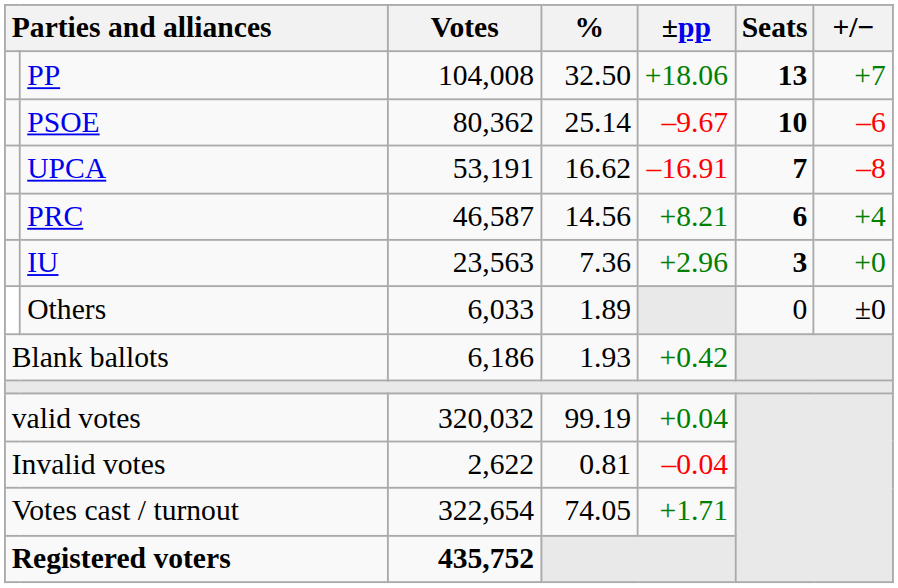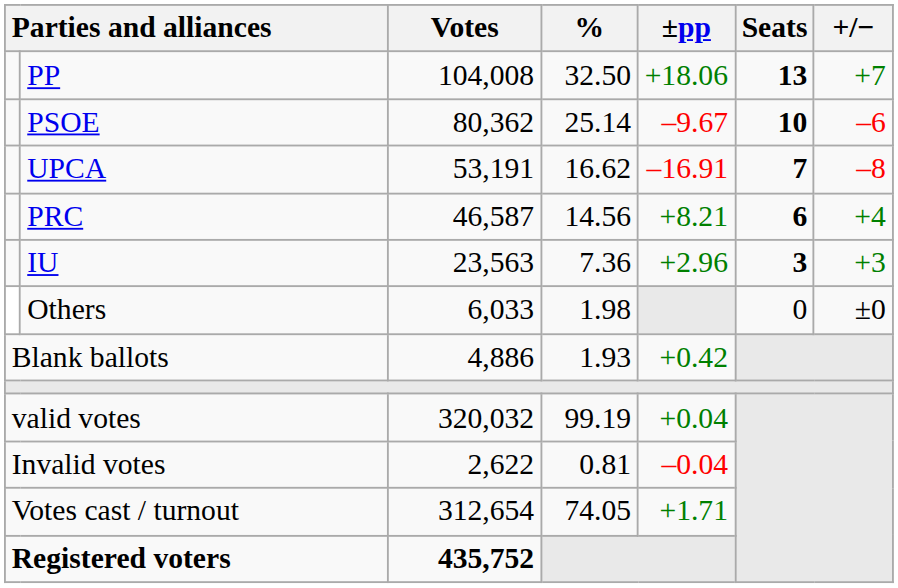(870, 262) +0 -> (870, 262) +3
(605, 309) 1.89 -> (605, 309) 1.98
(501, 356) 6,186 -> (501, 356) 4,886
(486, 511) 322,654 -> (486, 511) 312,654
